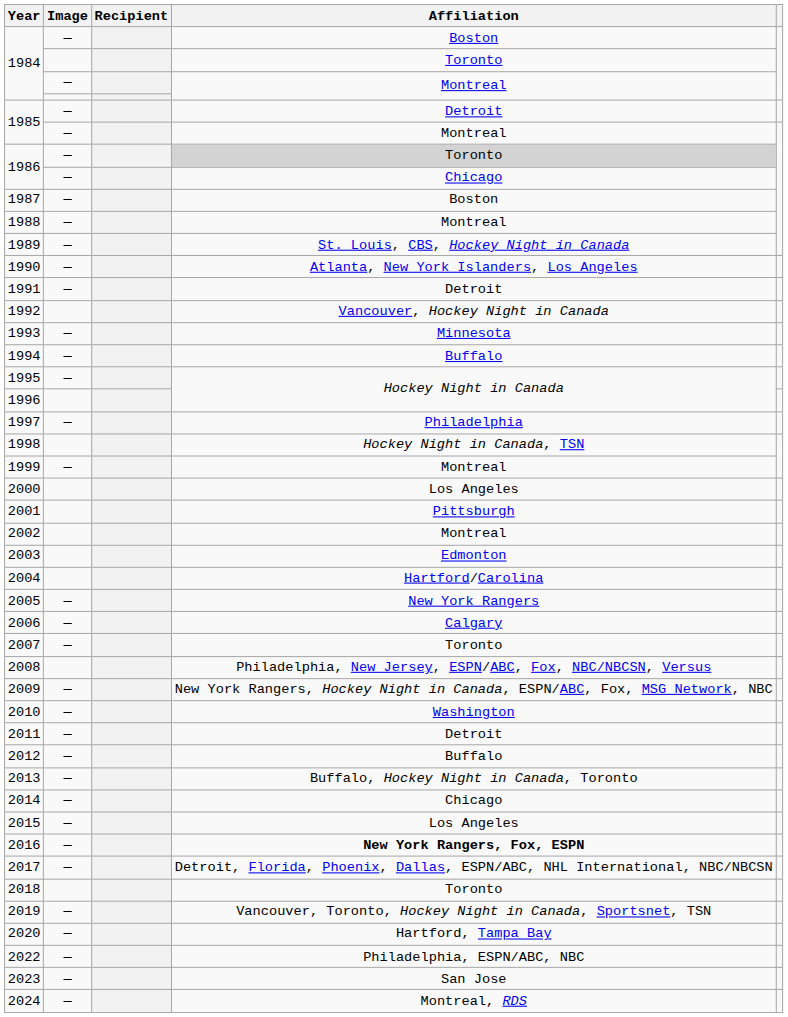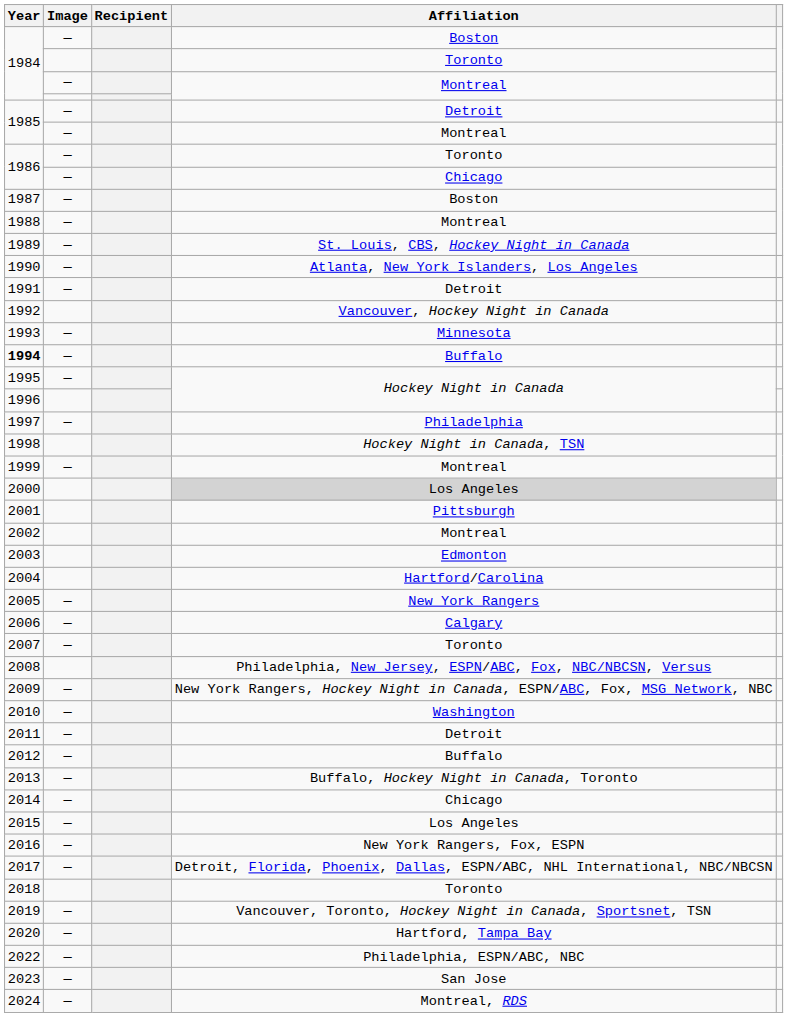(474, 156) lightgrey background -> (474, 156) no background
(24, 356) normal -> (24, 356) bold
(474, 489) no background -> (474, 489) lightgrey background
(474, 845) bold -> (474, 845) normal
